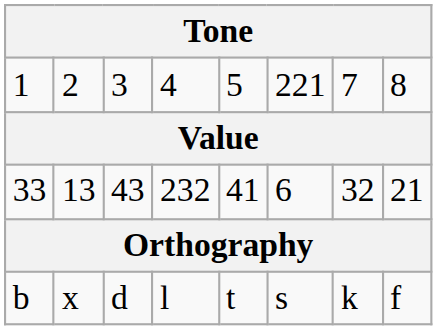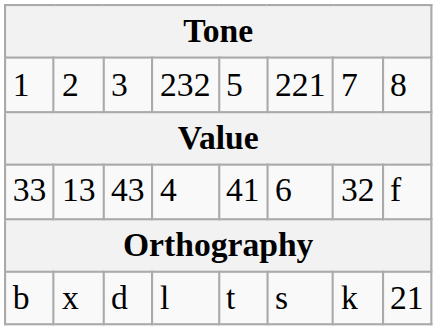(168, 84) 4 -> (185, 84) 232
(185, 191) 232 -> (168, 191) 4
(407, 191) 21 -> (396, 191) f
(396, 297) f -> (407, 297) 21
